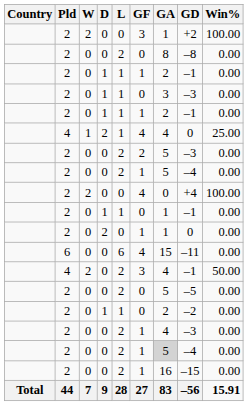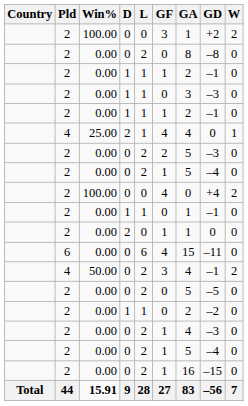columns swapped: (88, 14) <-> (223, 14)
(166, 350) lightgrey background -> (188, 350) no background
